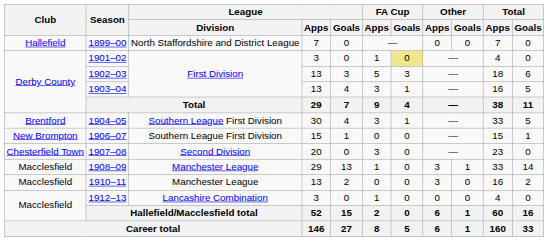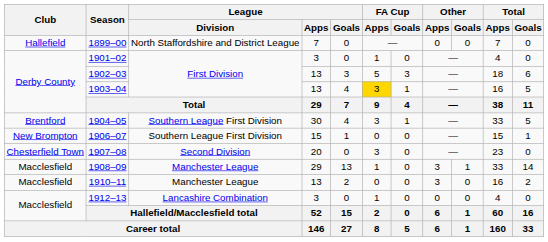(407, 58) khaki background -> (407, 58) no background
(377, 89) no background -> (377, 89) gold background
